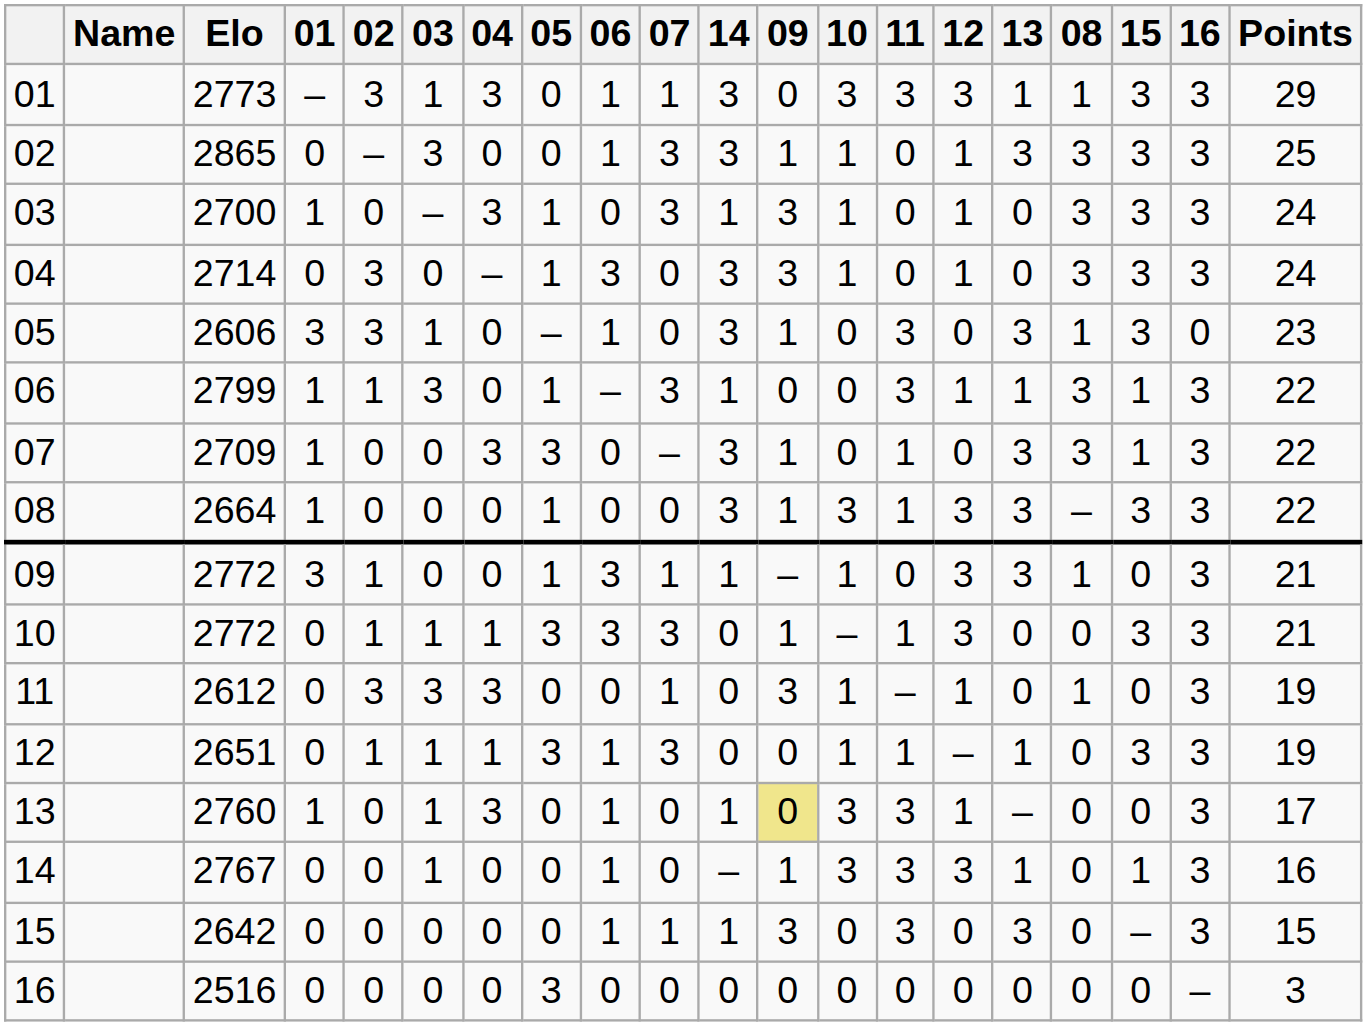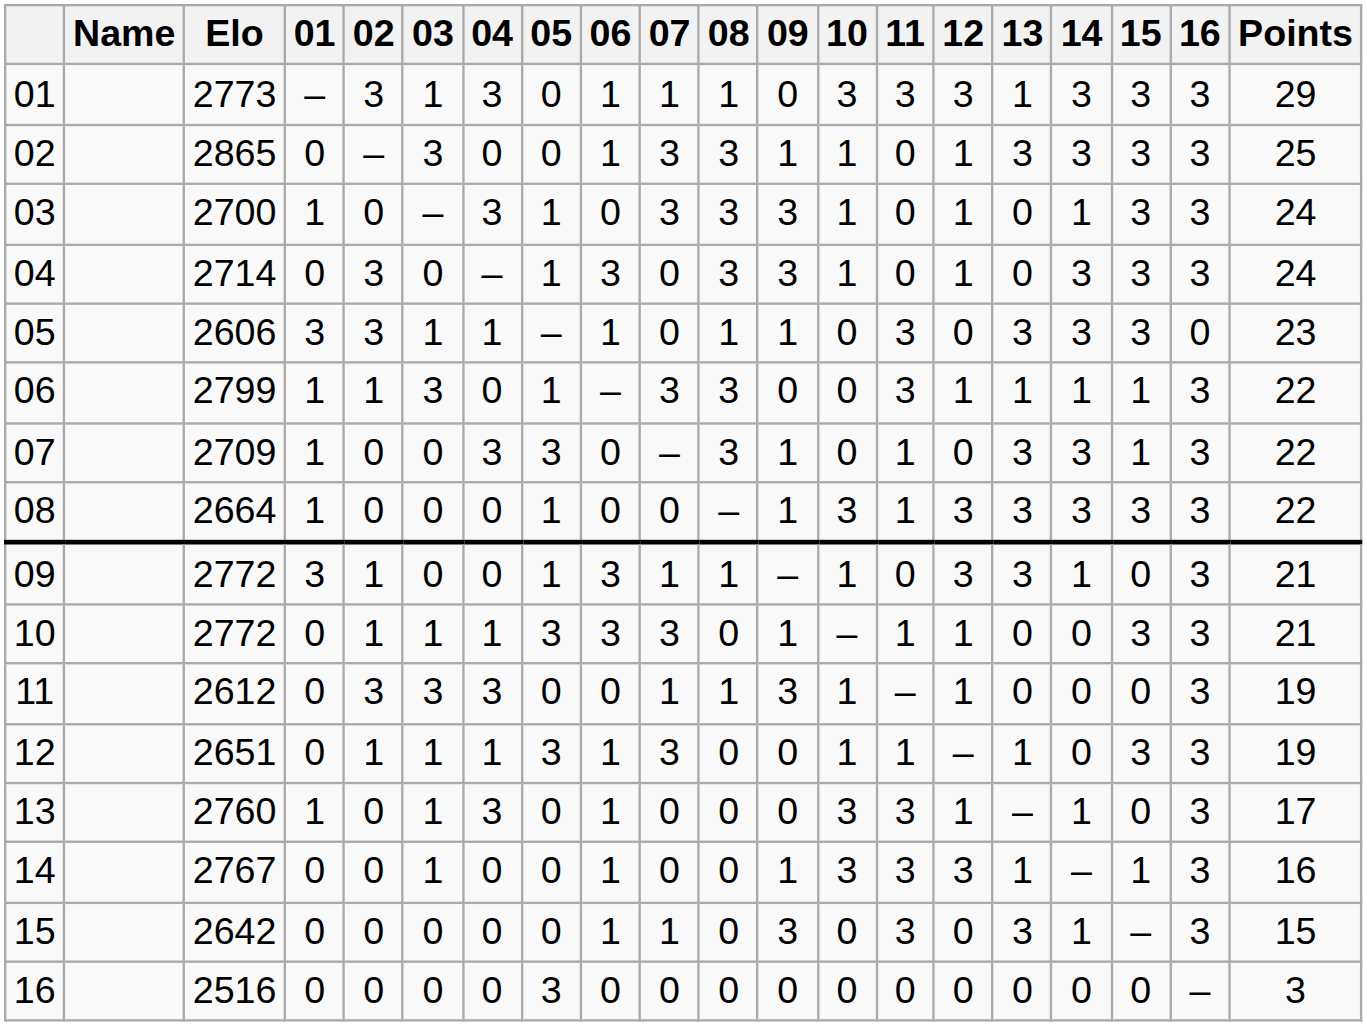columns swapped: (1082, 34) <-> (729, 34)
(492, 332) 0 -> (492, 332) 1
(963, 632) 3 -> (963, 632) 1
(788, 811) khaki background -> (788, 811) no background
